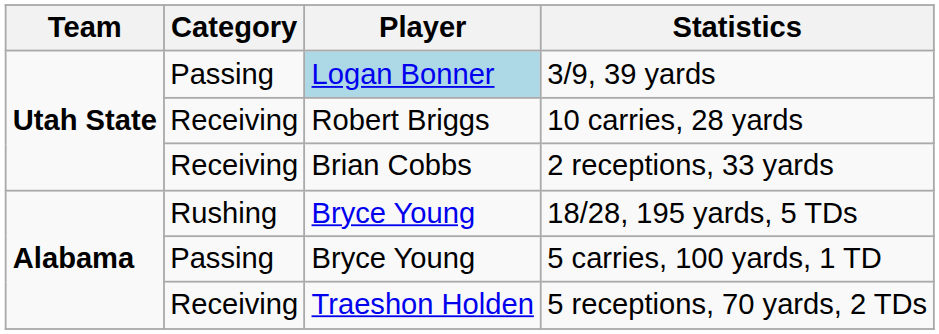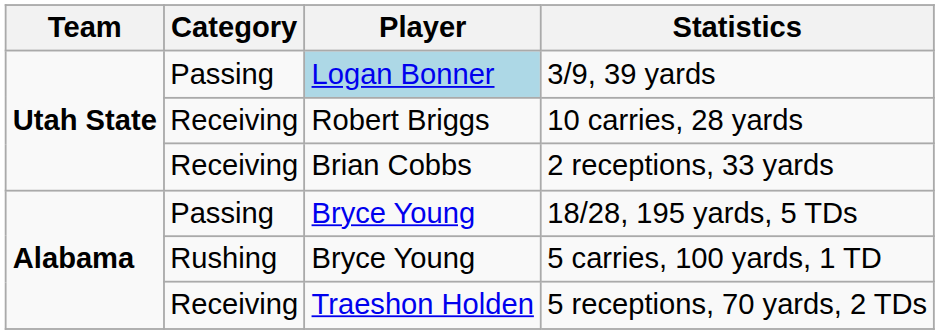(224, 212) Rushing -> (222, 212) Passing
(222, 258) Passing -> (224, 258) Rushing
